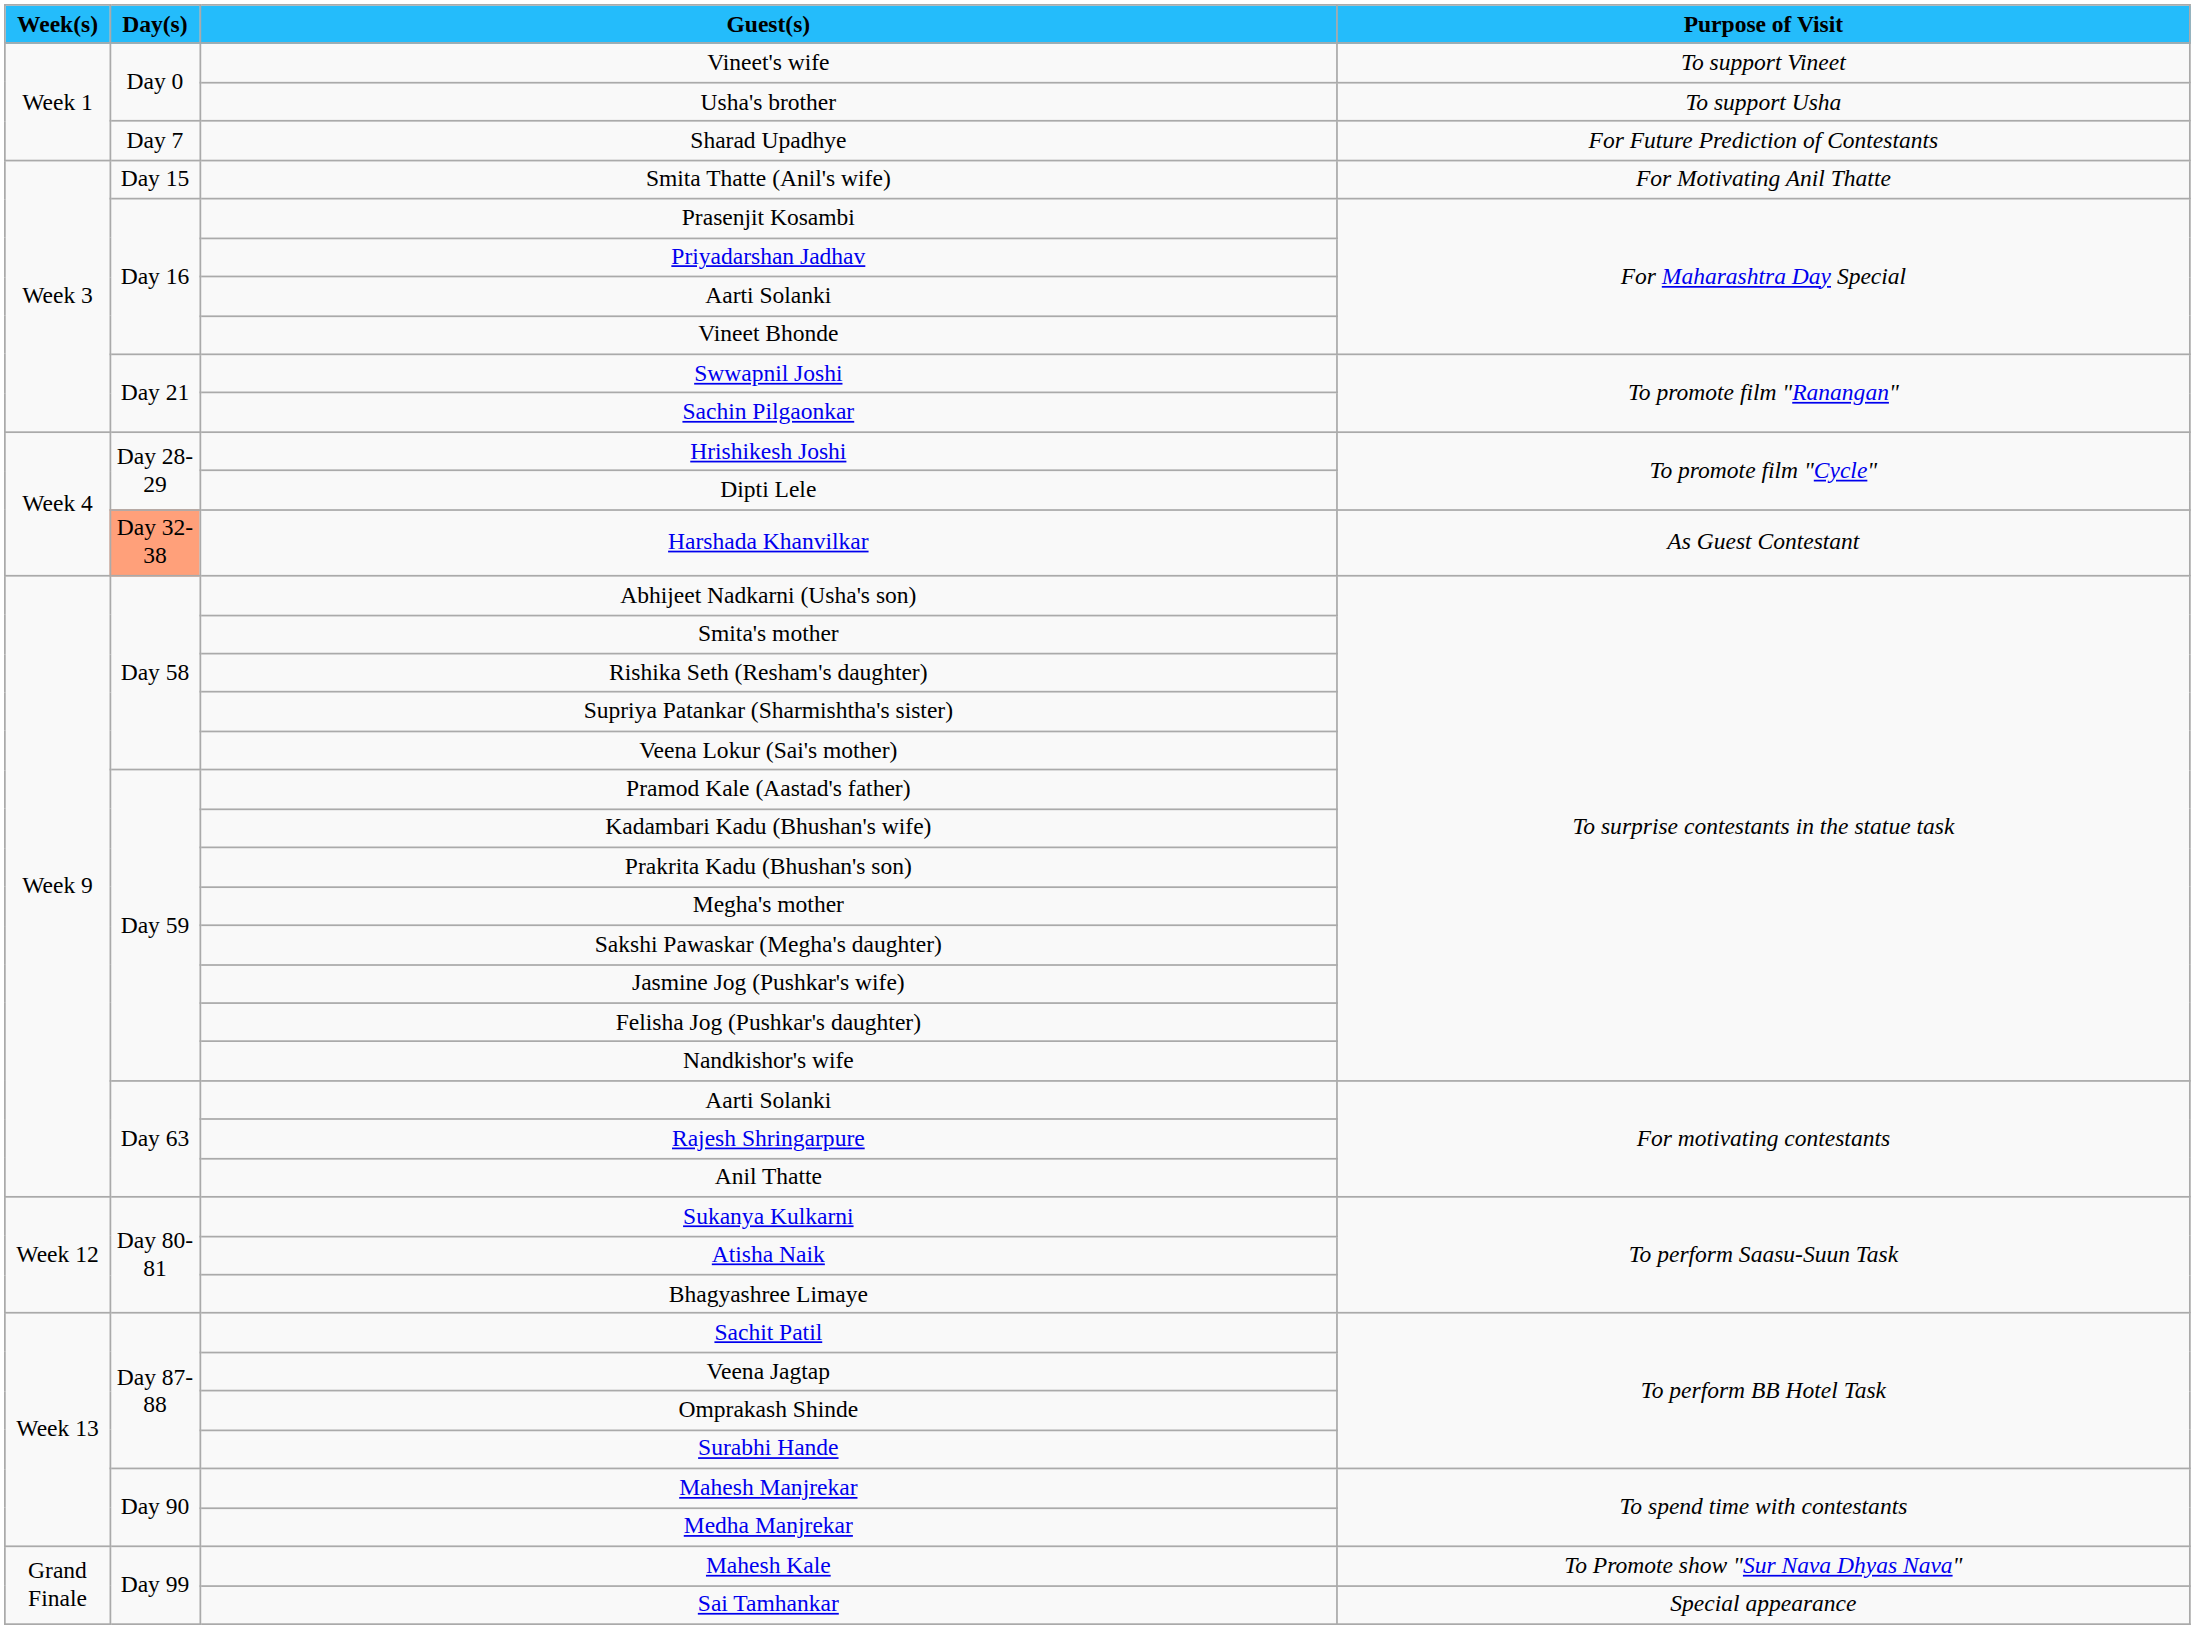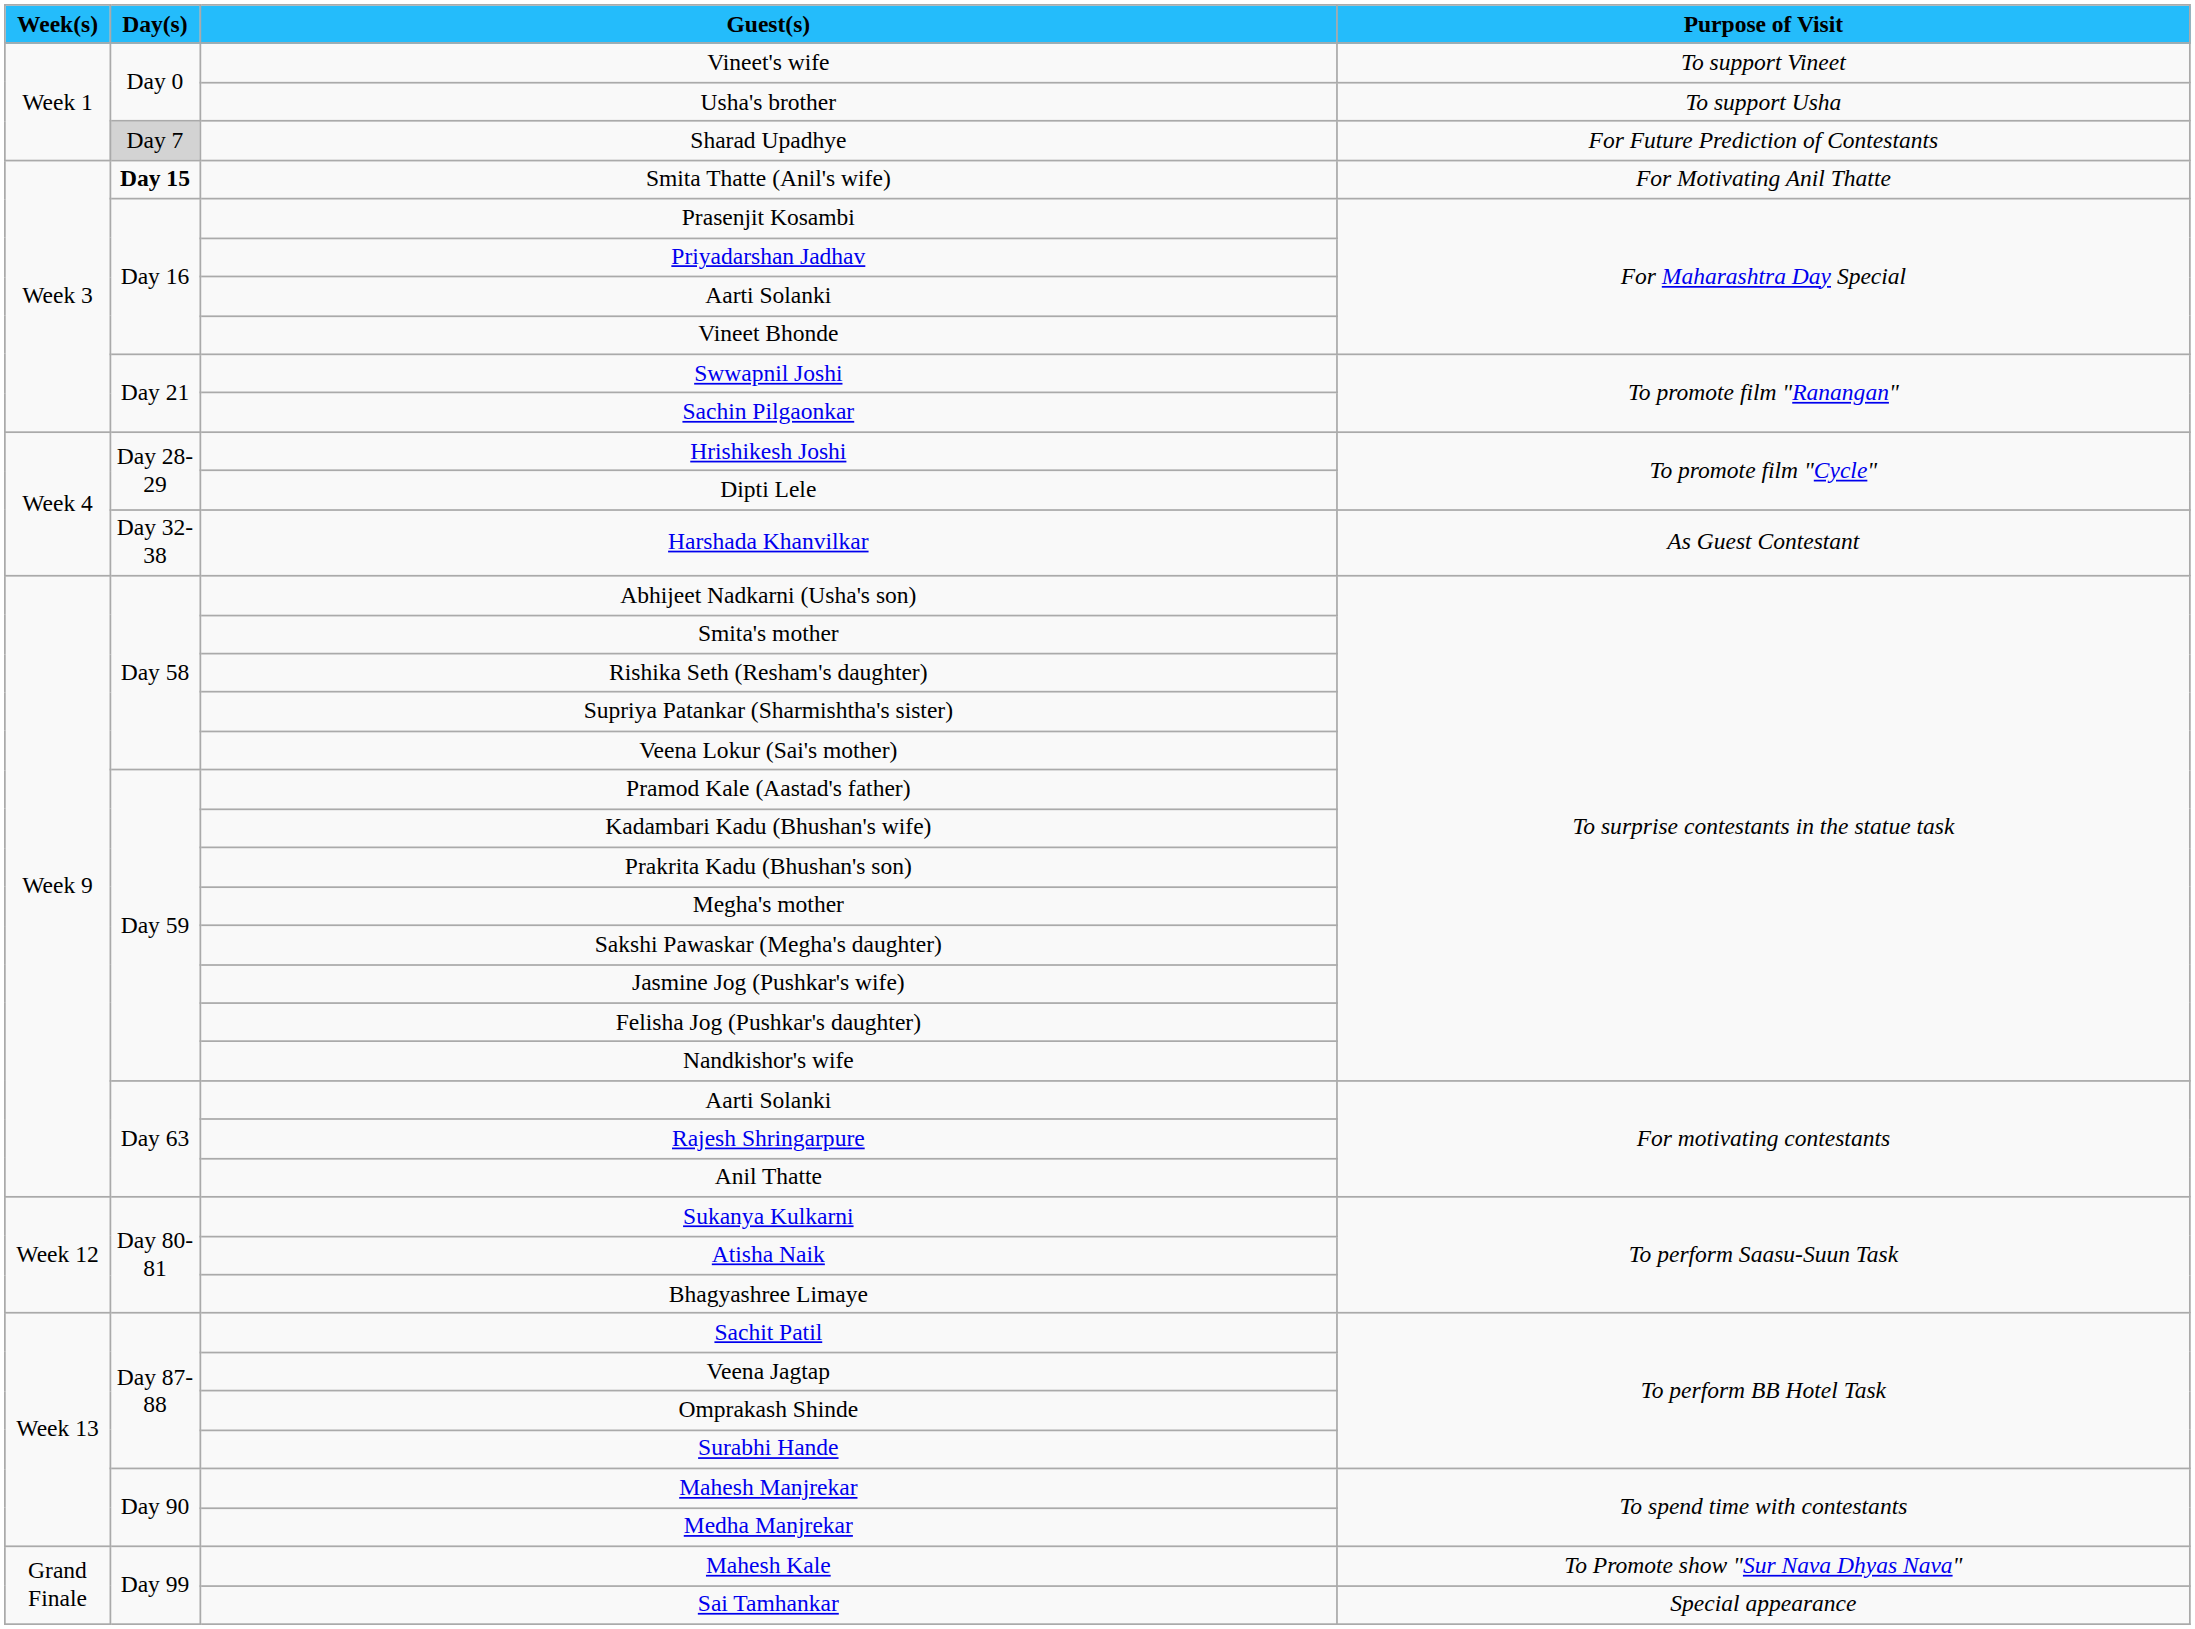(155, 139) no background -> (155, 139) lightgrey background
(155, 178) normal -> (155, 178) bold
(155, 541) lightsalmon background -> (155, 541) no background
